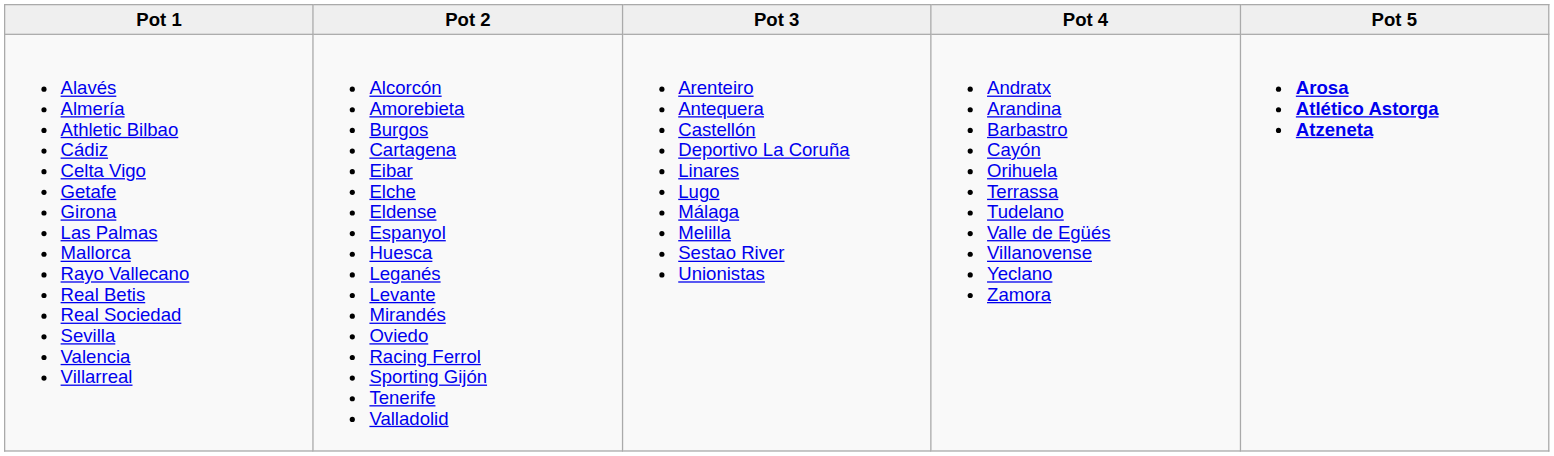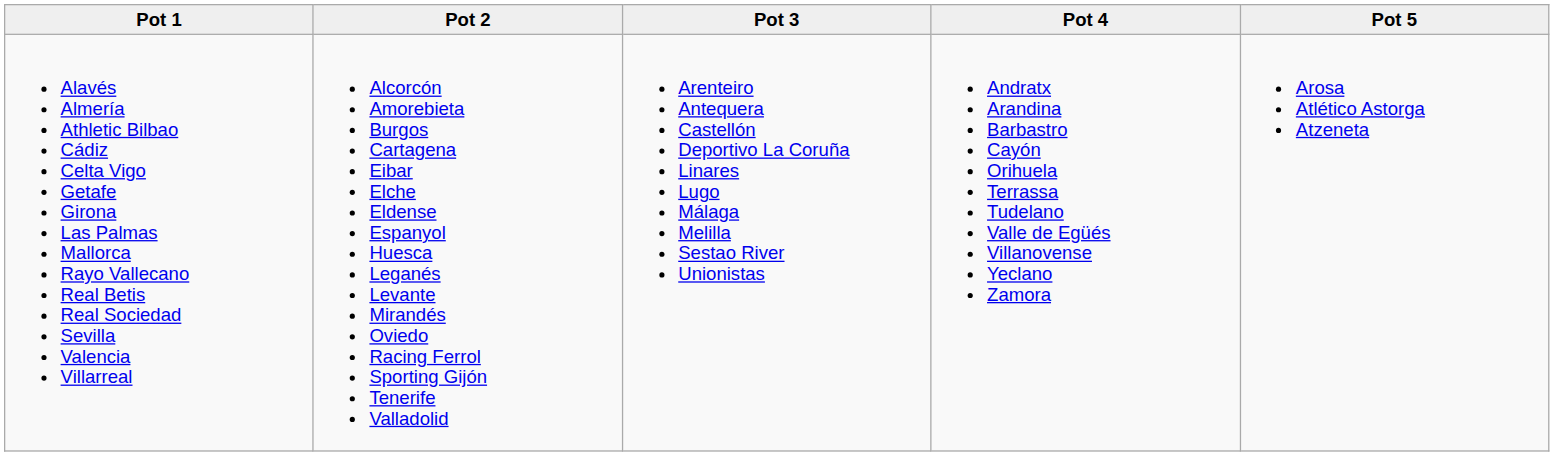(1394, 109) bold -> (1394, 109) normal
